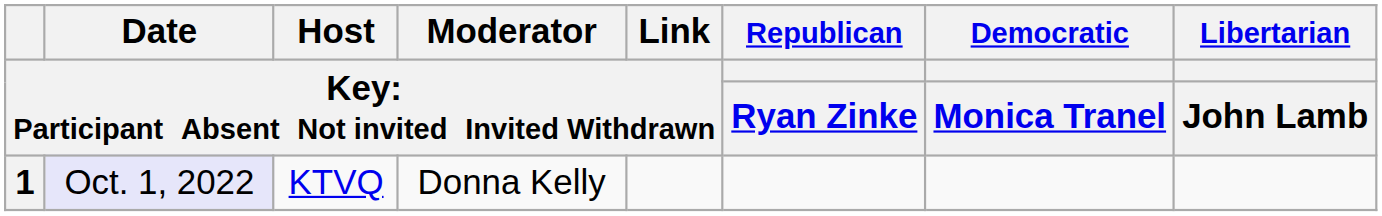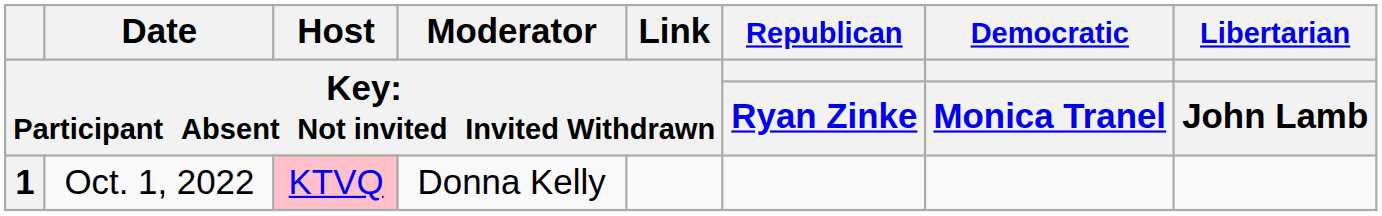(159, 182) lavender background -> (159, 182) no background
(336, 182) no background -> (336, 182) pink background
